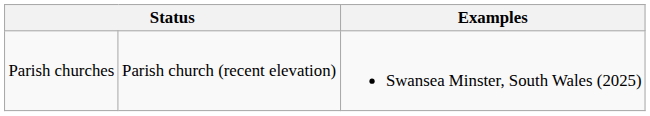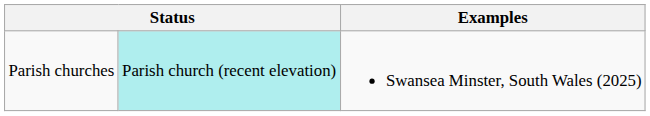(229, 70) no background -> (229, 70) paleturquoise background
